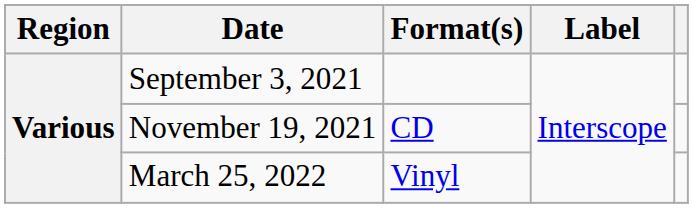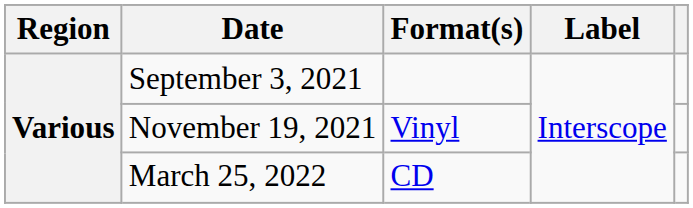(412, 127) CD -> (425, 127) Vinyl
(425, 176) Vinyl -> (412, 176) CD
